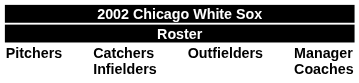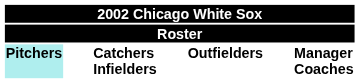(34, 53) no background -> (34, 53) paleturquoise background
